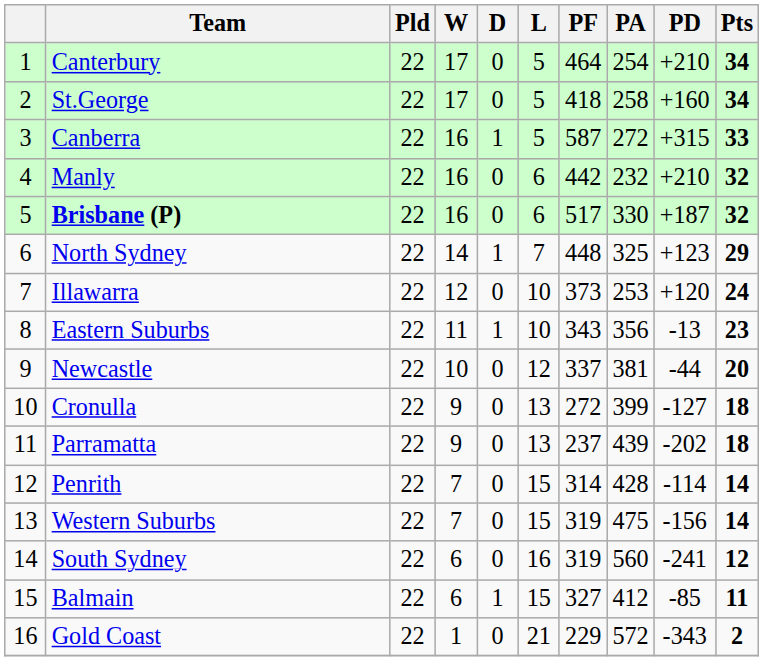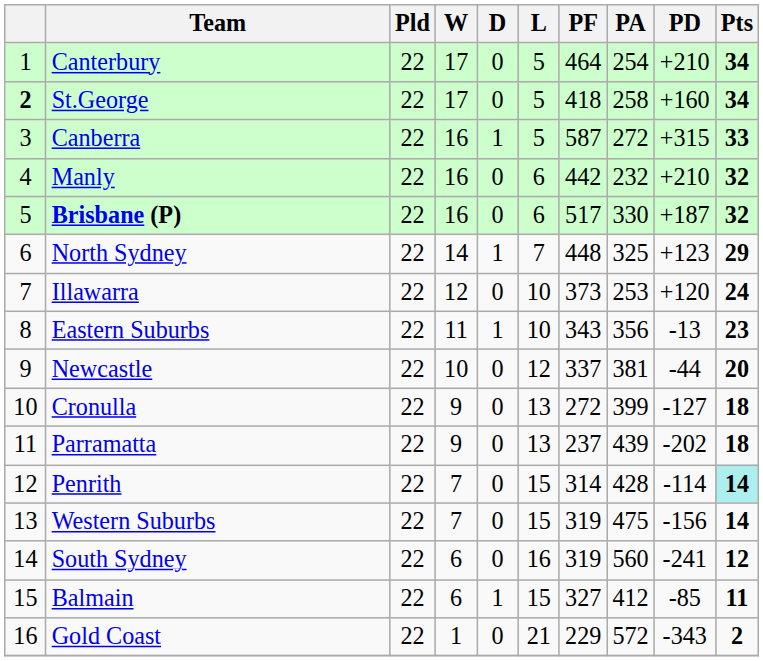(25, 100) normal -> (25, 100) bold
(737, 483) no background -> (737, 483) paleturquoise background
